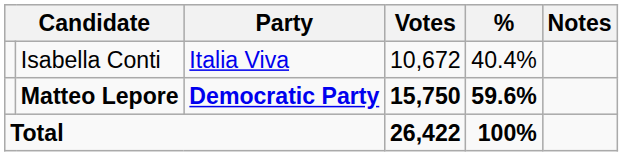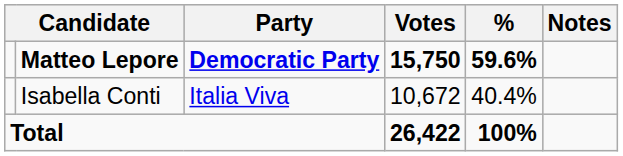rows swapped: (100, 96) <-> (91, 60)
